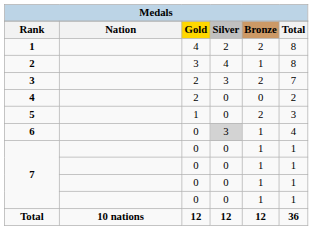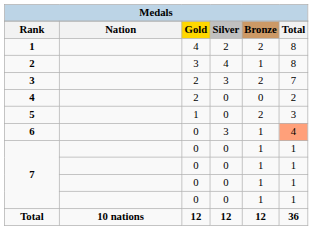(226, 132) lightgrey background -> (226, 132) no background
(294, 132) no background -> (294, 132) lightsalmon background
